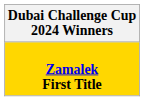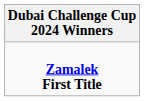(72, 76) gold background -> (72, 76) no background
